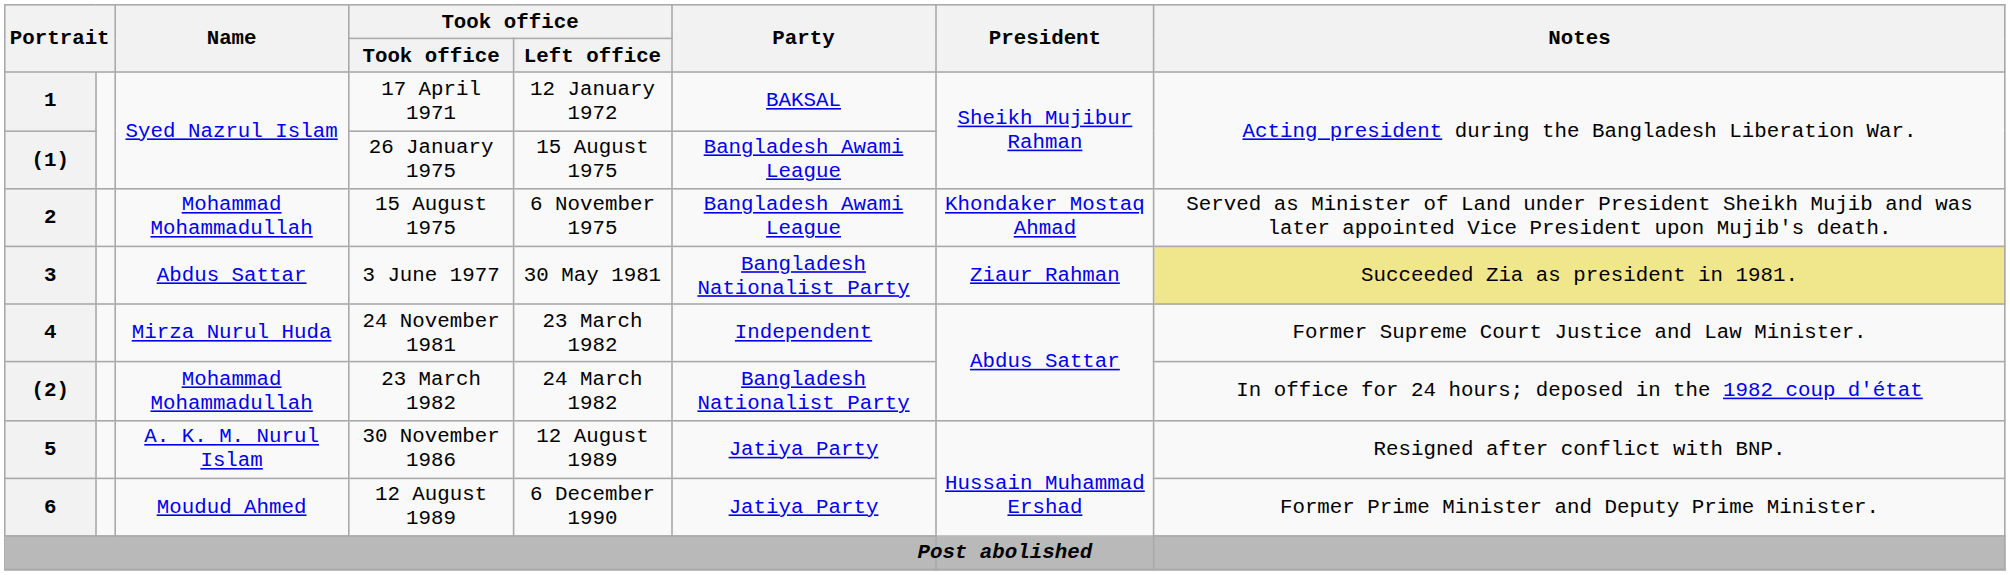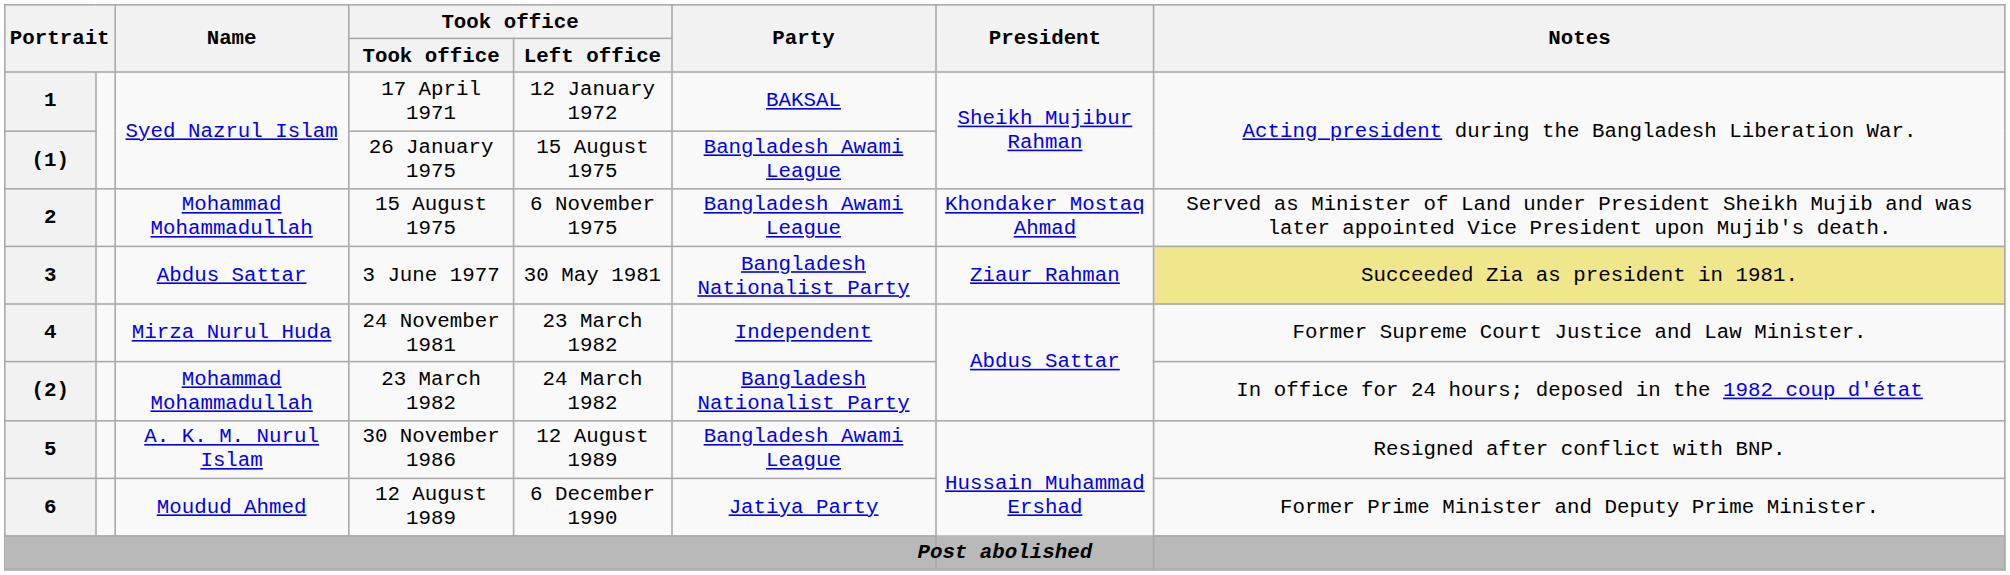(804, 449) Jatiya Party -> (804, 449) Bangladesh Awami League
